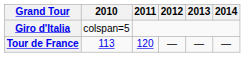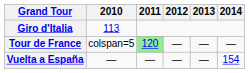(106, 28) colspan=5 -> (111, 28) 113
(106, 44) 113 -> (111, 44) colspan=5
(145, 44) no background -> (150, 44) lightgreen background
+ row: (45, 60)
